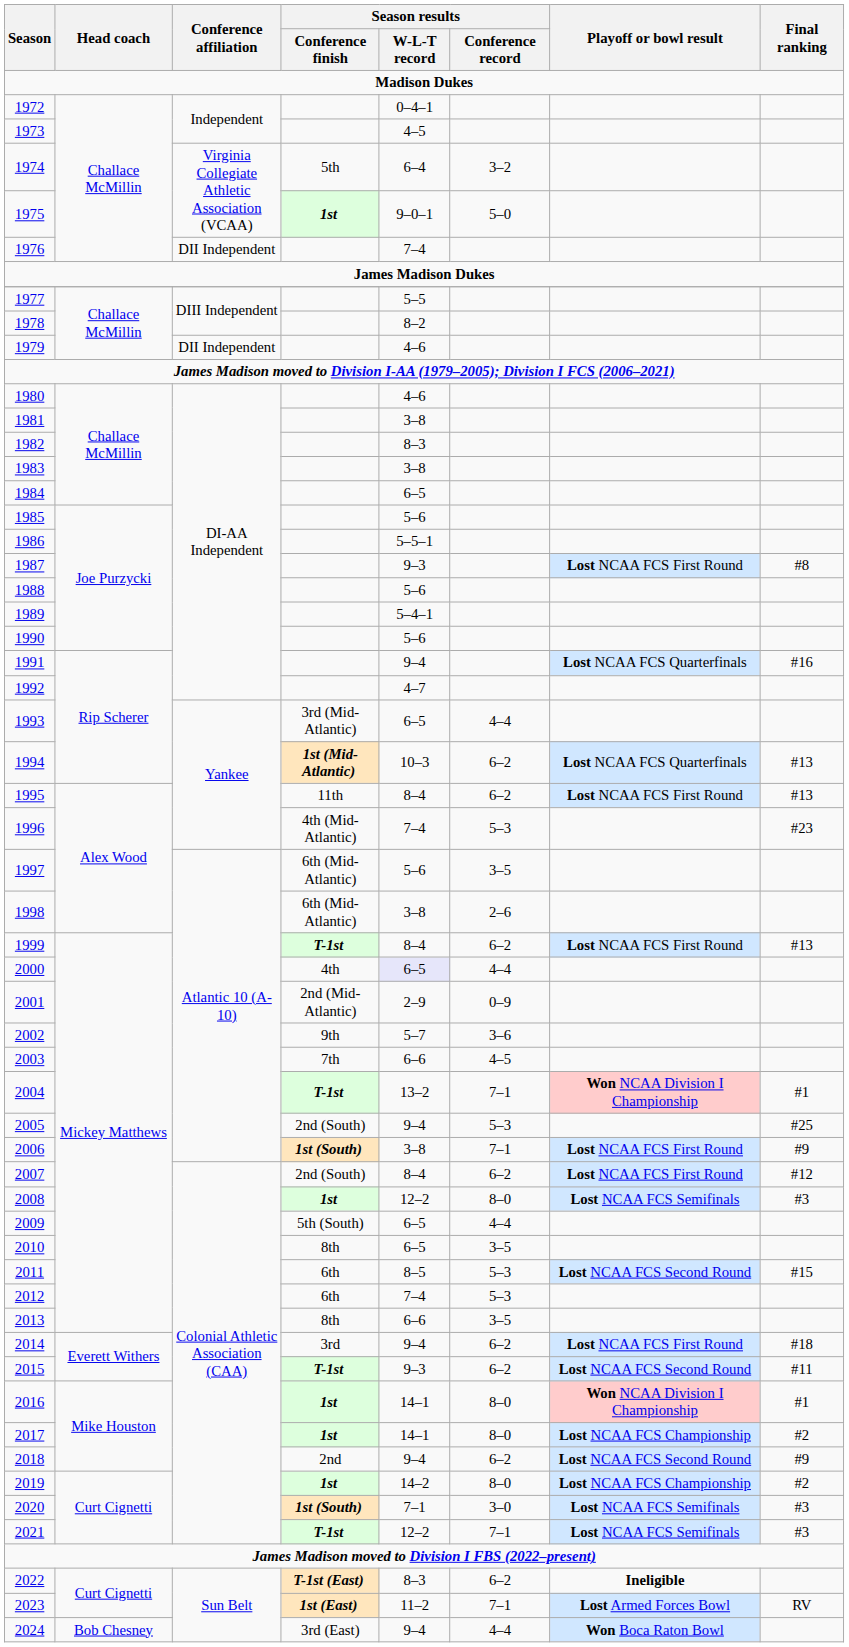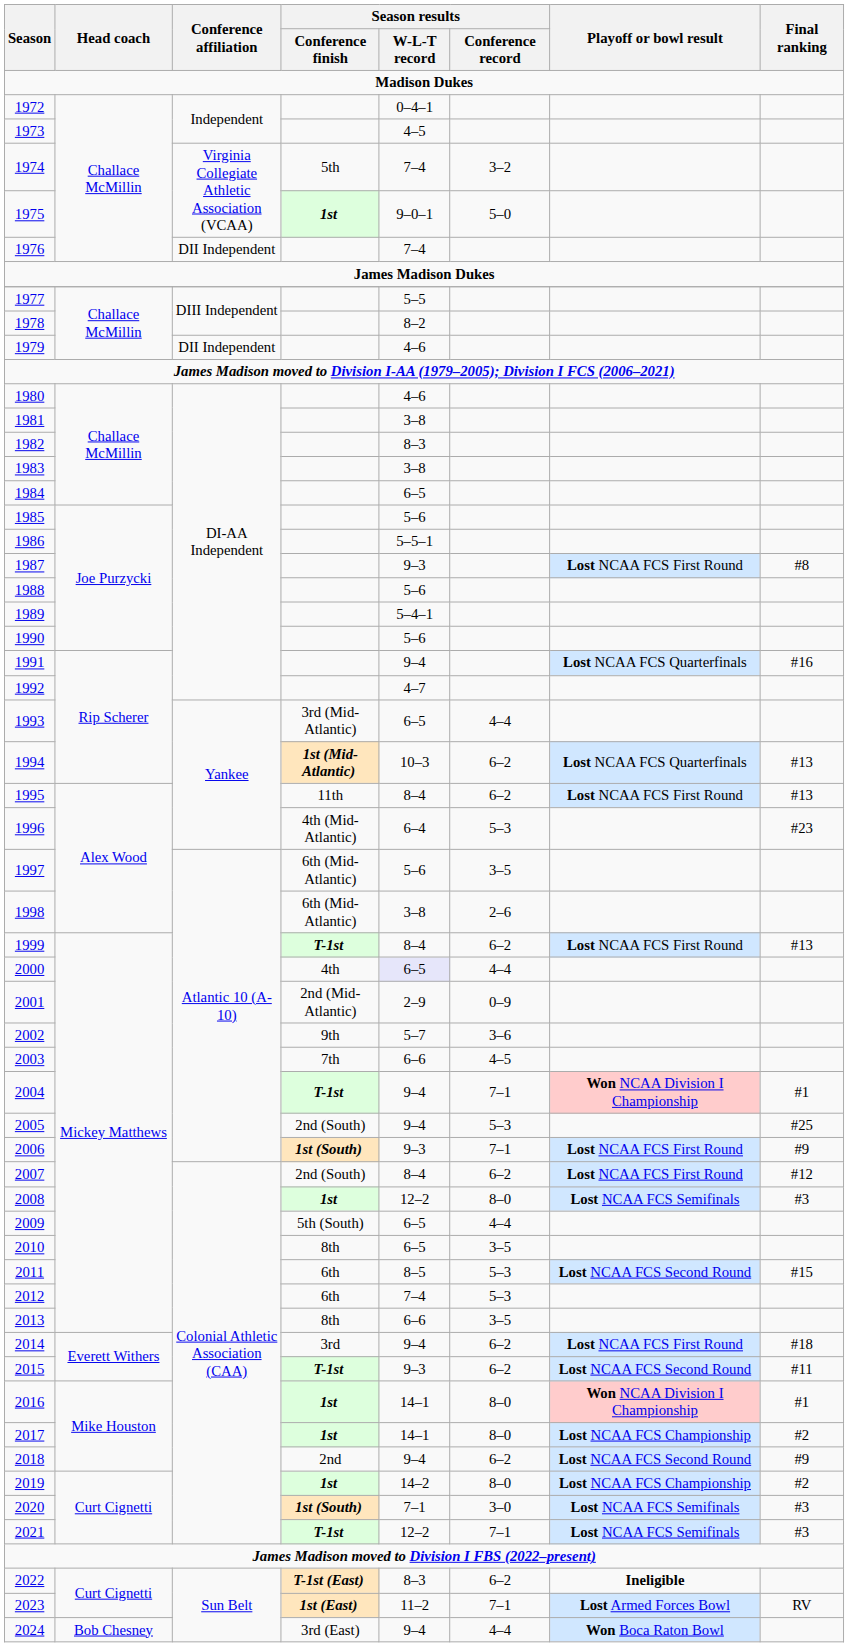(415, 167) 6–4 -> (415, 167) 7–4
(415, 828) 7–4 -> (415, 828) 6–4
(415, 1092) 13–2 -> (415, 1092) 9–4
(415, 1150) 3–8 -> (415, 1150) 9–3
